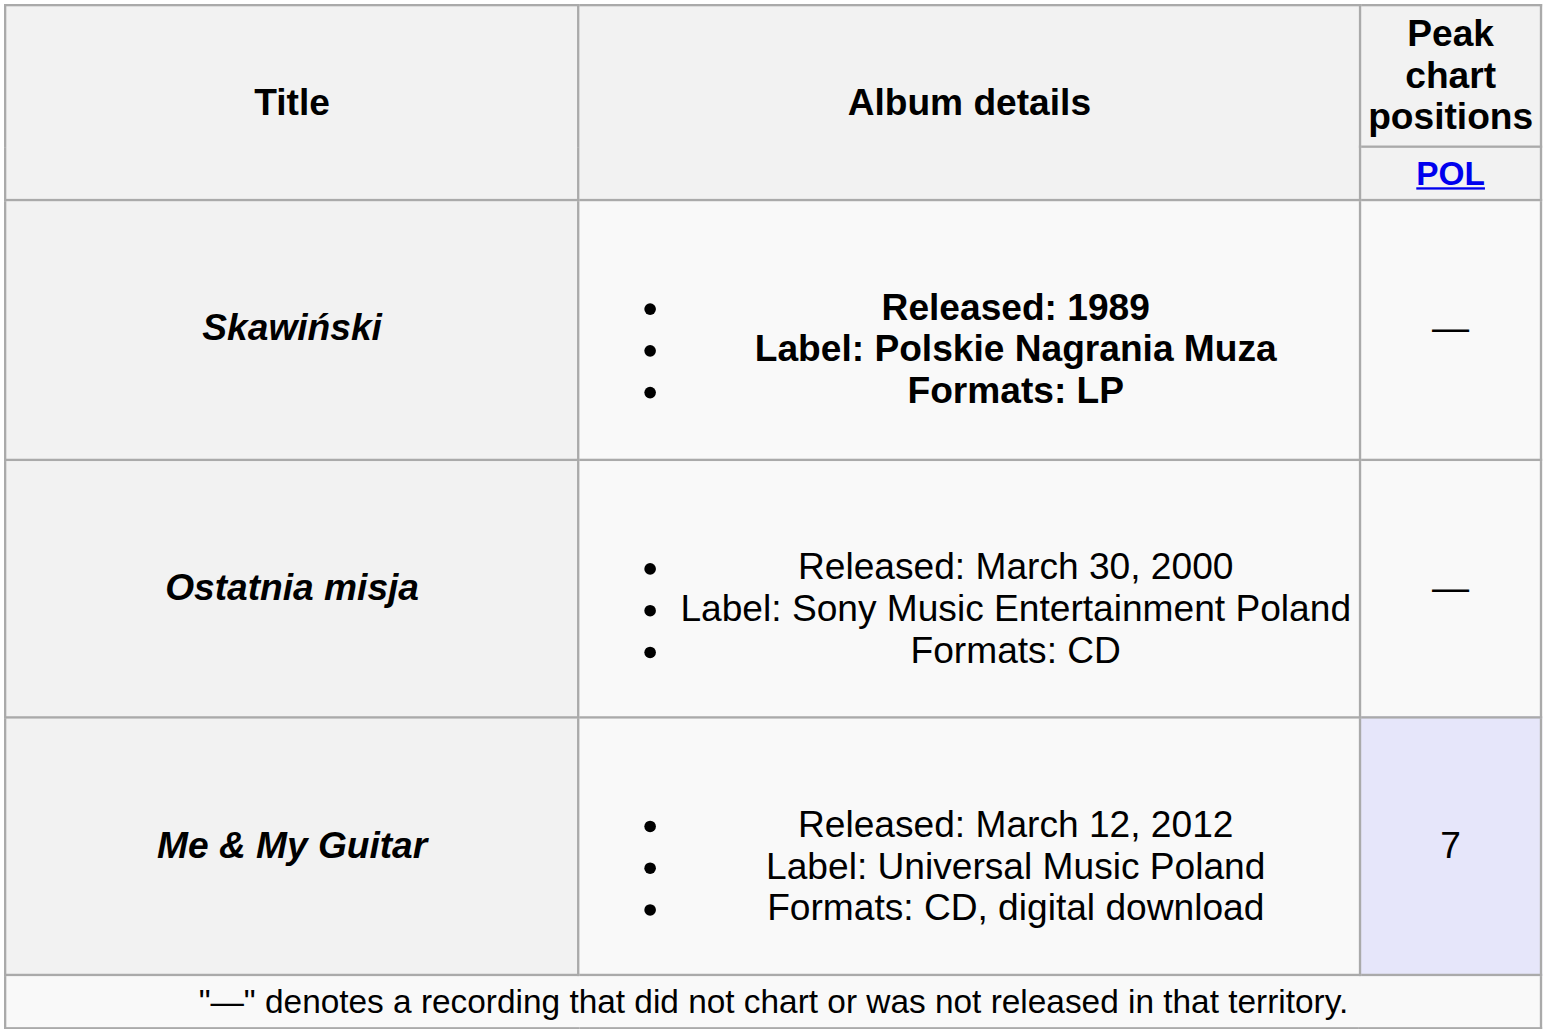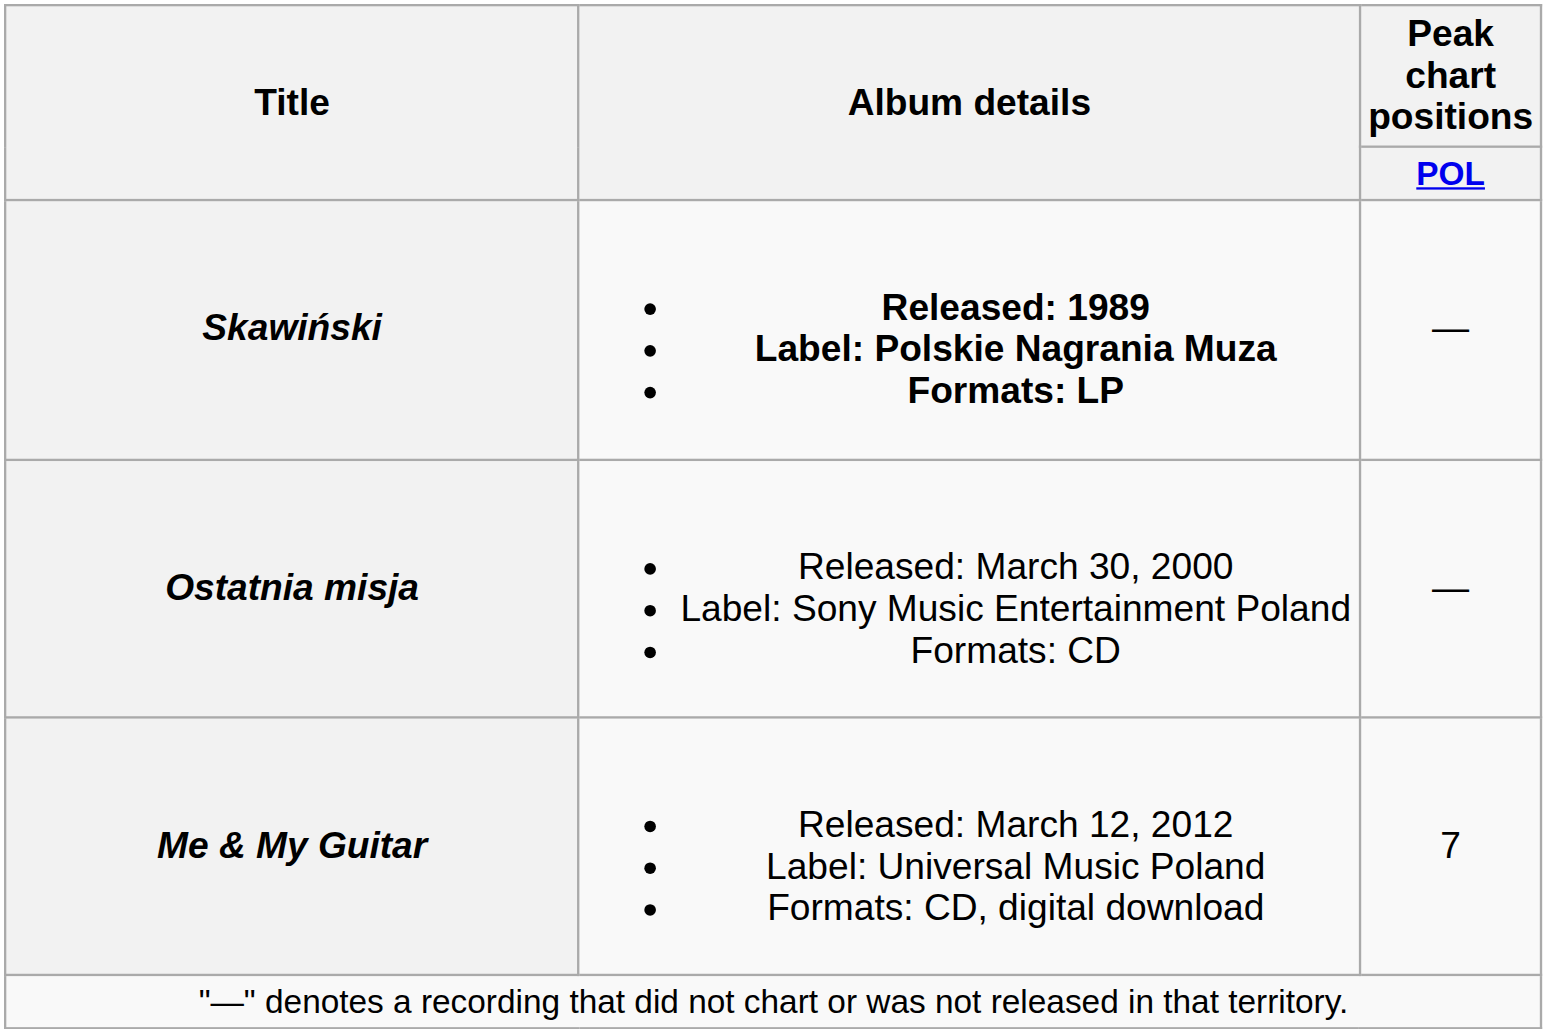(1451, 845) lavender background -> (1451, 845) no background
